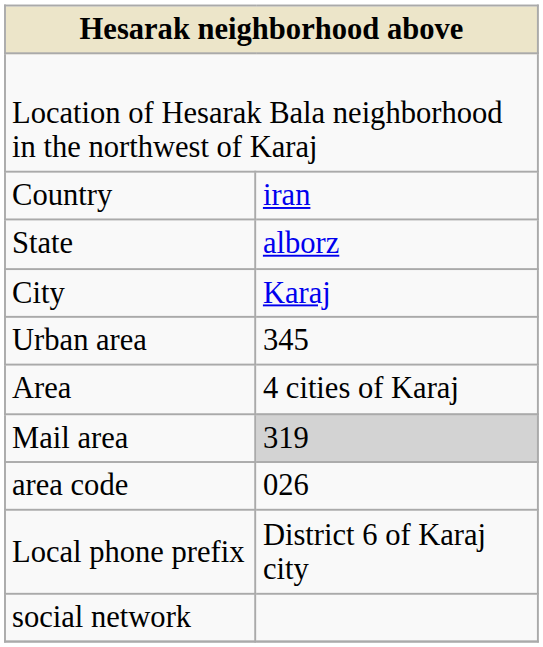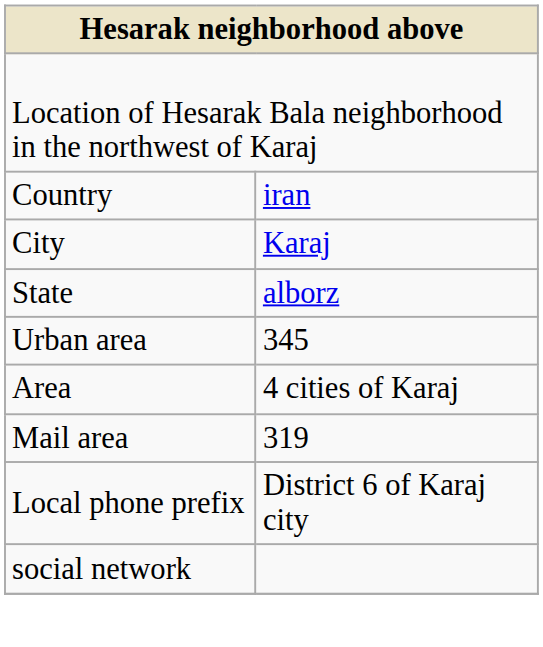rows swapped: (43, 243) <-> (38, 291)
(286, 437) lightgrey background -> (286, 437) no background
- row: (70, 485)
